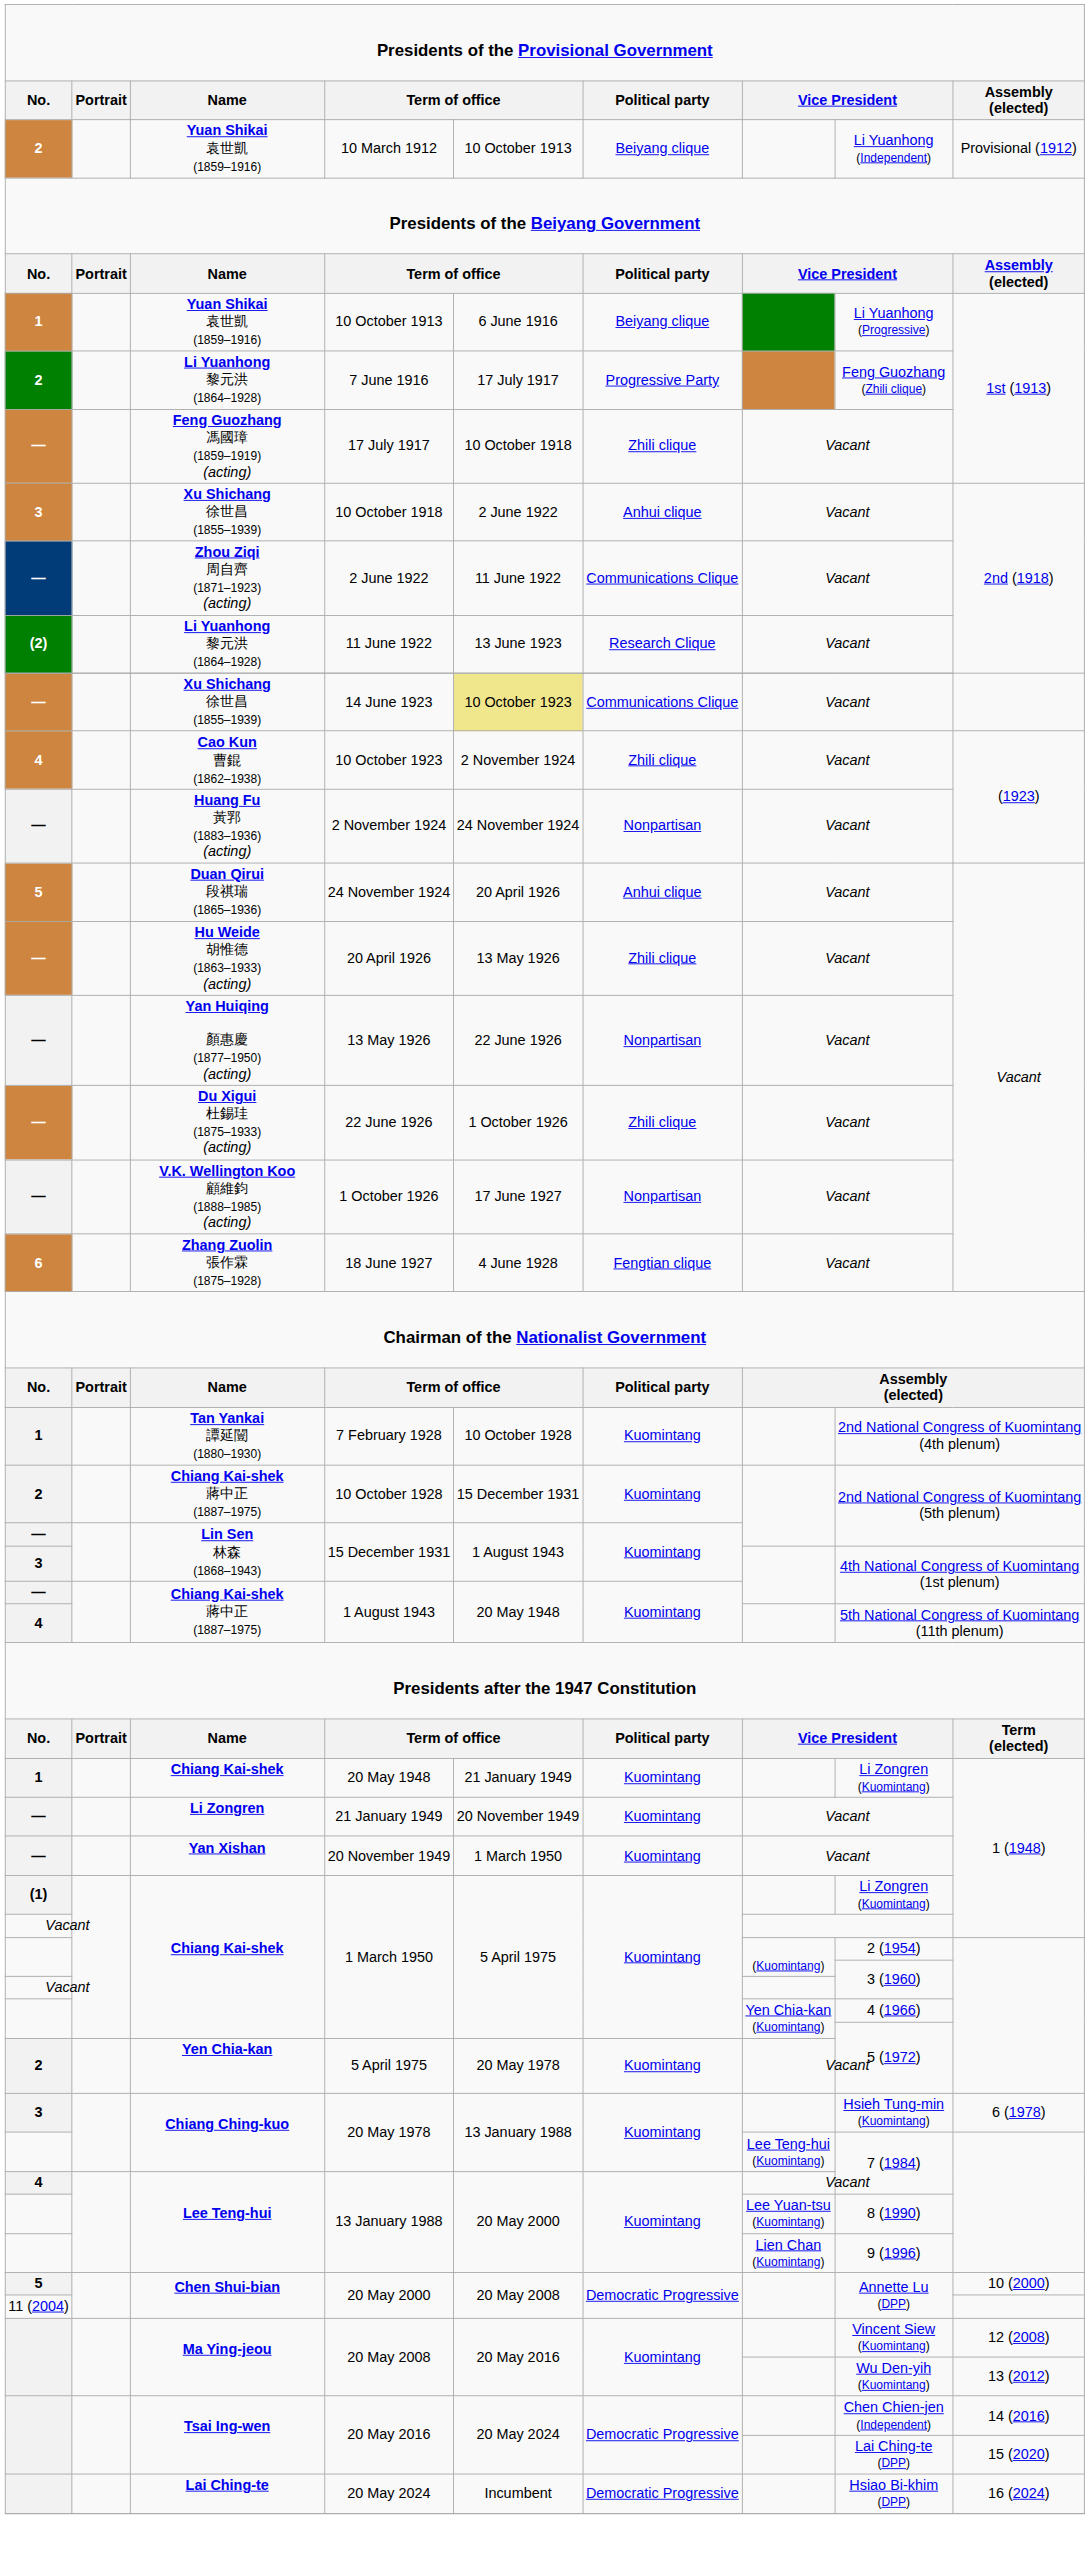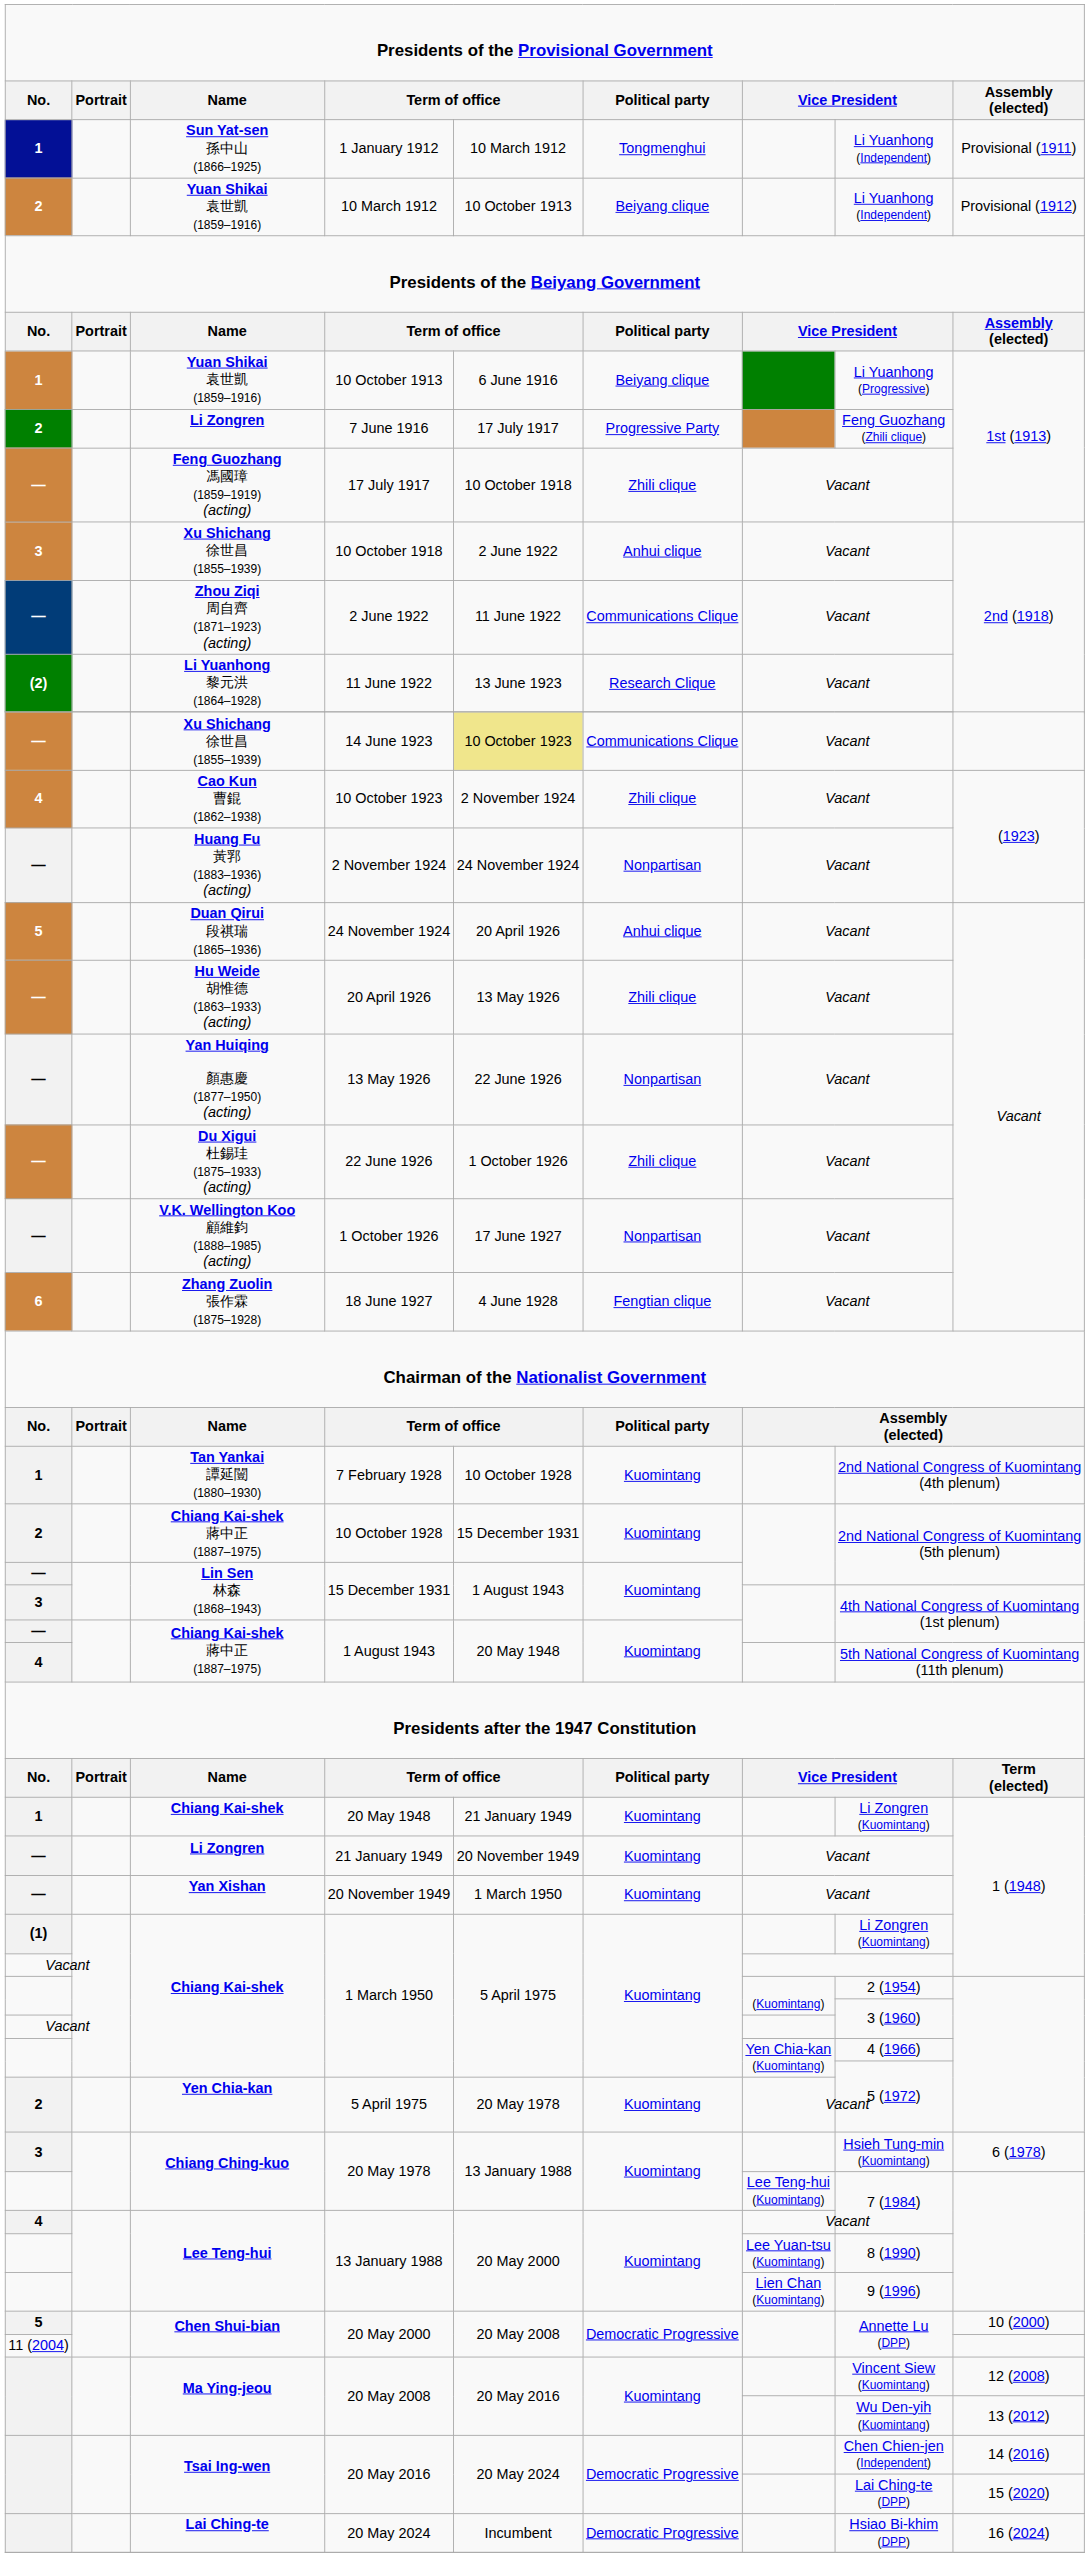+ row: (39, 148)
(227, 380) Li Yuanhong 黎元洪 (1864–1928) -> (227, 420) Li Zongren
